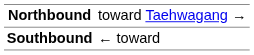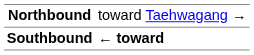(129, 38) normal -> (131, 38) bold
